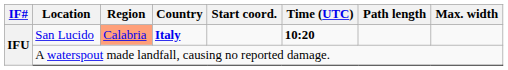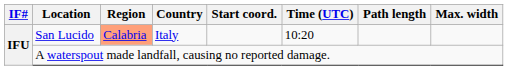(168, 34) bold -> (167, 34) normal
(300, 34) bold -> (299, 34) normal
